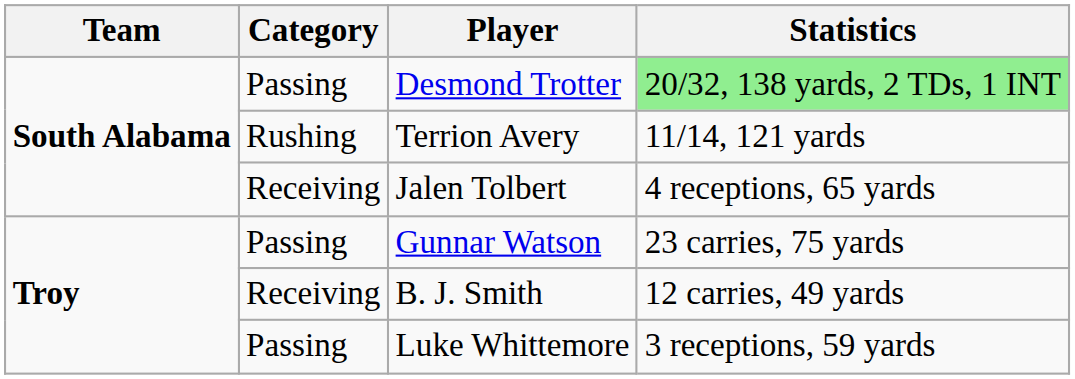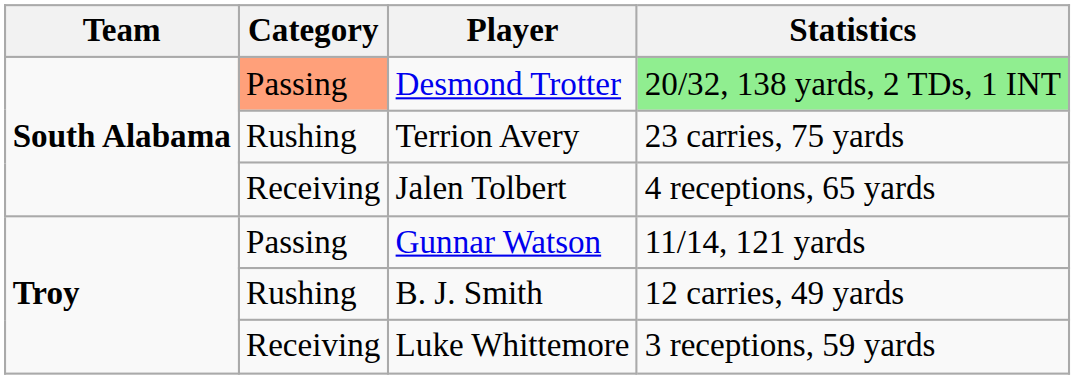(297, 83) no background -> (297, 83) lightsalmon background
(755, 135) 11/14, 121 yards -> (774, 135) 23 carries, 75 yards
(774, 240) 23 carries, 75 yards -> (755, 240) 11/14, 121 yards
(313, 293) Receiving -> (301, 293) Rushing
(297, 346) Passing -> (313, 346) Receiving
